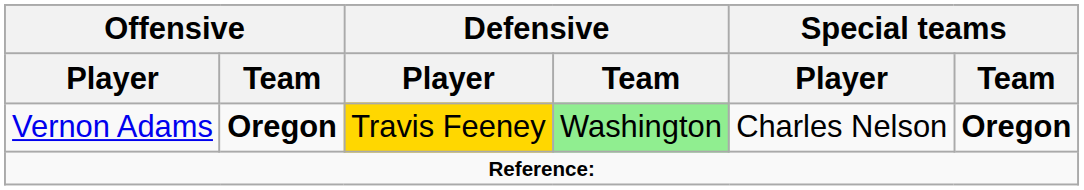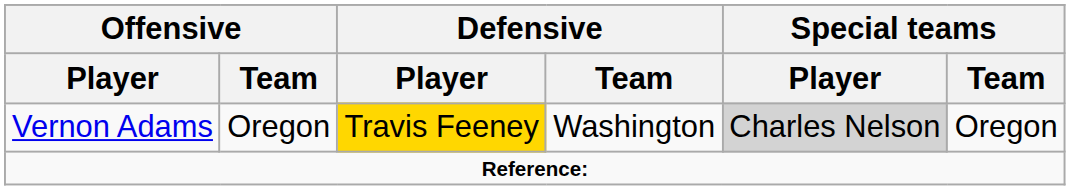(282, 126) bold -> (279, 126) normal
(641, 126) lightgreen background -> (634, 126) no background
(842, 126) no background -> (835, 126) lightgrey background
(1016, 126) bold -> (1006, 126) normal
